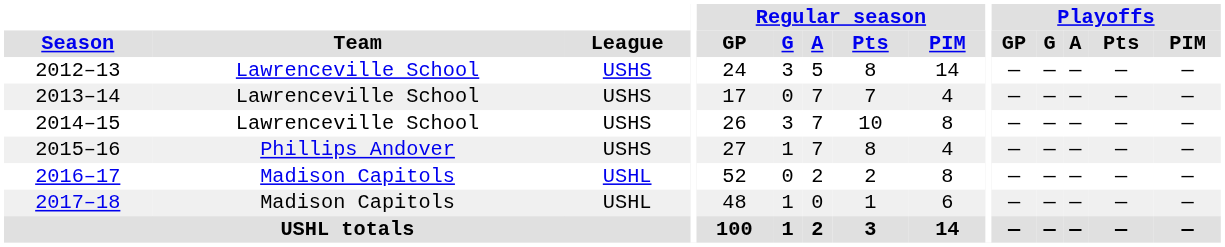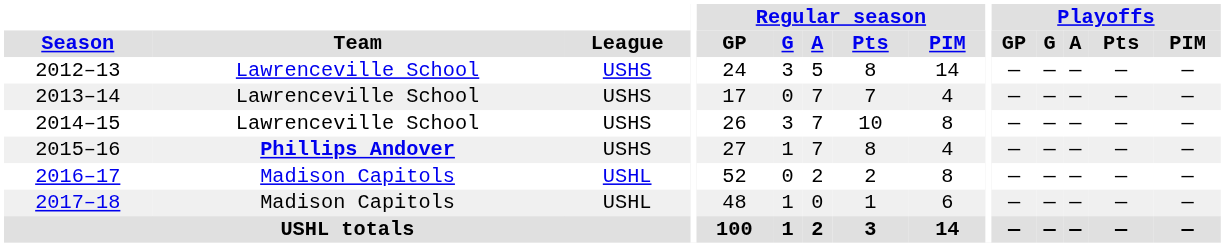(358, 150) normal -> (358, 150) bold
